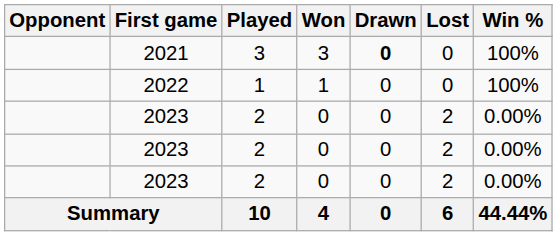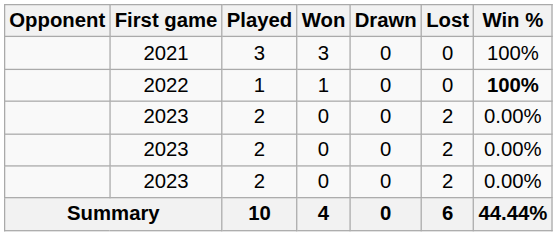(386, 52) bold -> (386, 52) normal
(513, 85) normal -> (513, 85) bold
